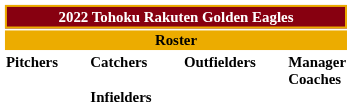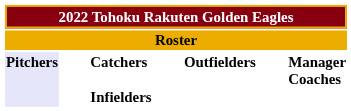(32, 61) no background -> (32, 61) lavender background
